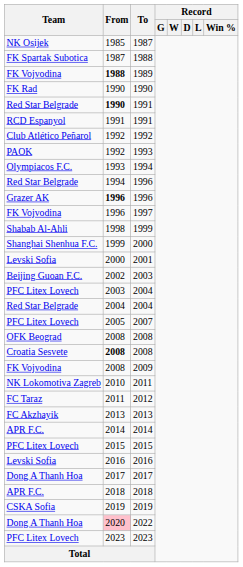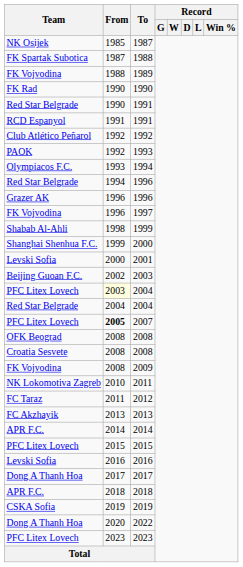(115, 74) bold -> (115, 74) normal
(115, 105) bold -> (115, 105) normal
(115, 197) bold -> (115, 197) normal
(115, 290) no background -> (115, 290) lightyellow background
(115, 321) normal -> (115, 321) bold
(115, 352) bold -> (115, 352) normal
(115, 523) pink background -> (115, 523) no background
